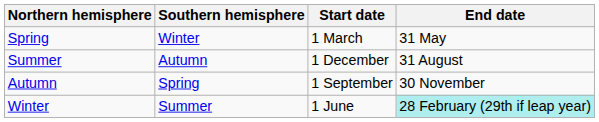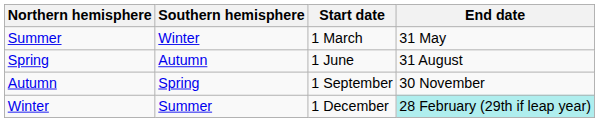(28, 38) Spring -> (35, 38) Summer
(35, 60) Summer -> (28, 60) Spring
(350, 60) 1 December -> (333, 60) 1 June
(333, 106) 1 June -> (350, 106) 1 December
